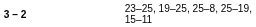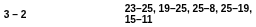(188, 14) normal -> (188, 14) bold
